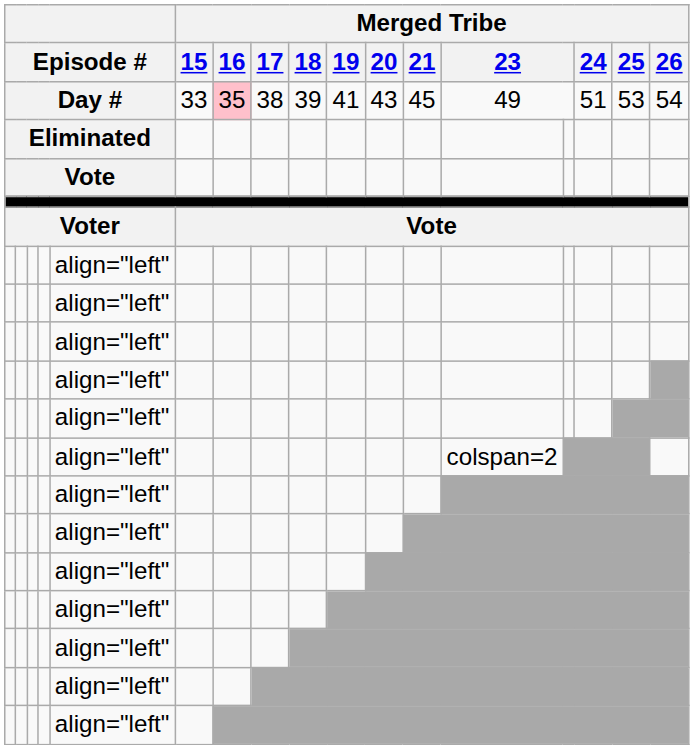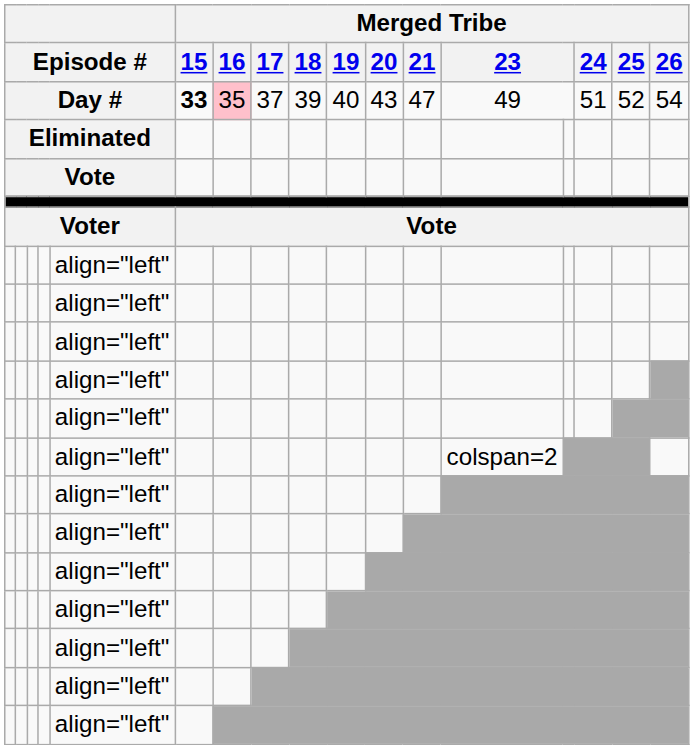(194, 100) normal -> (194, 100) bold
(270, 100) 38 -> (270, 100) 37
(346, 100) 41 -> (346, 100) 40
(422, 100) 45 -> (422, 100) 47
(631, 100) 53 -> (631, 100) 52
